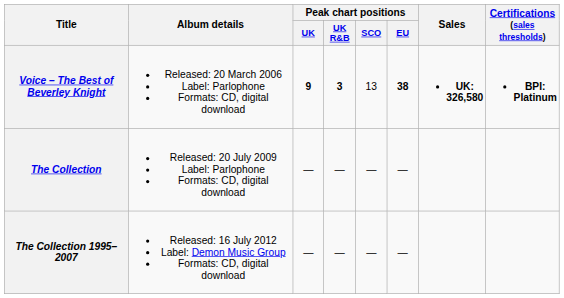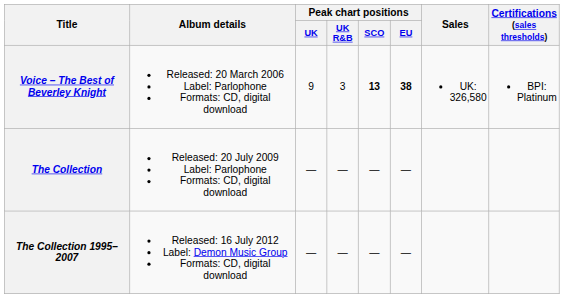(308, 86) bold -> (311, 86) normal
(340, 86) bold -> (343, 86) normal
(371, 86) normal -> (374, 86) bold
(452, 93) bold -> (455, 93) normal
(522, 93) bold -> (524, 93) normal
